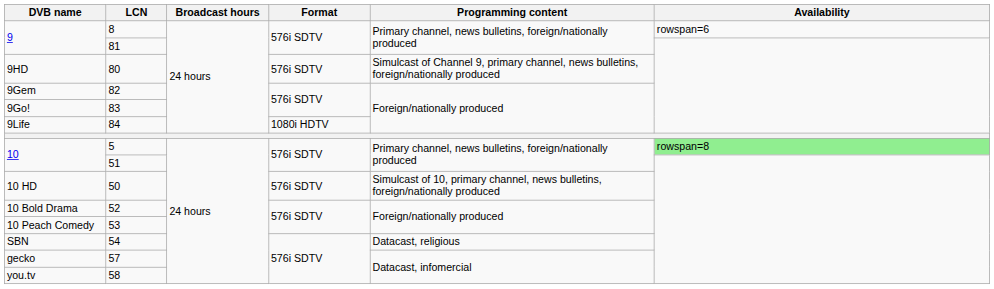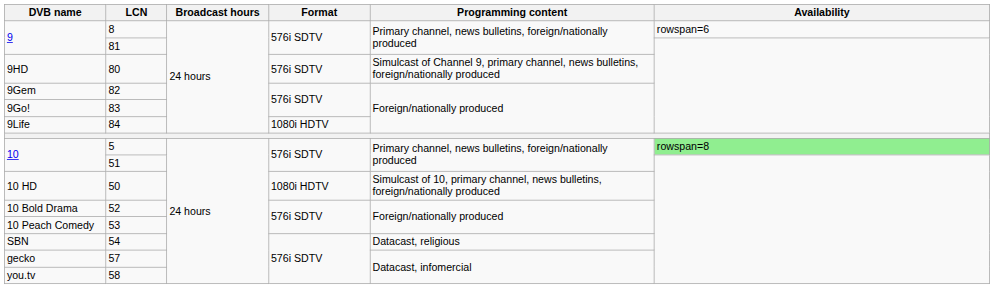(297, 185) 576i SDTV -> (300, 185) 1080i HDTV
